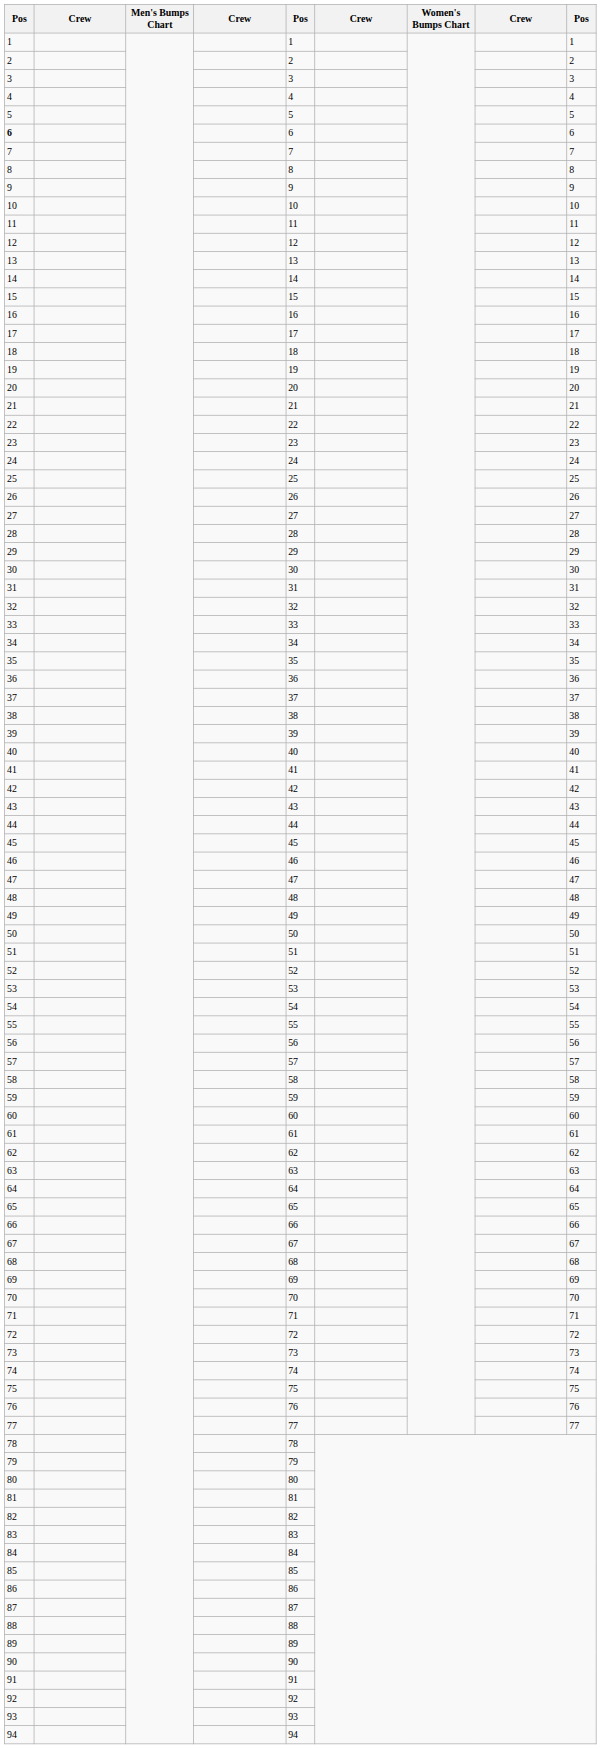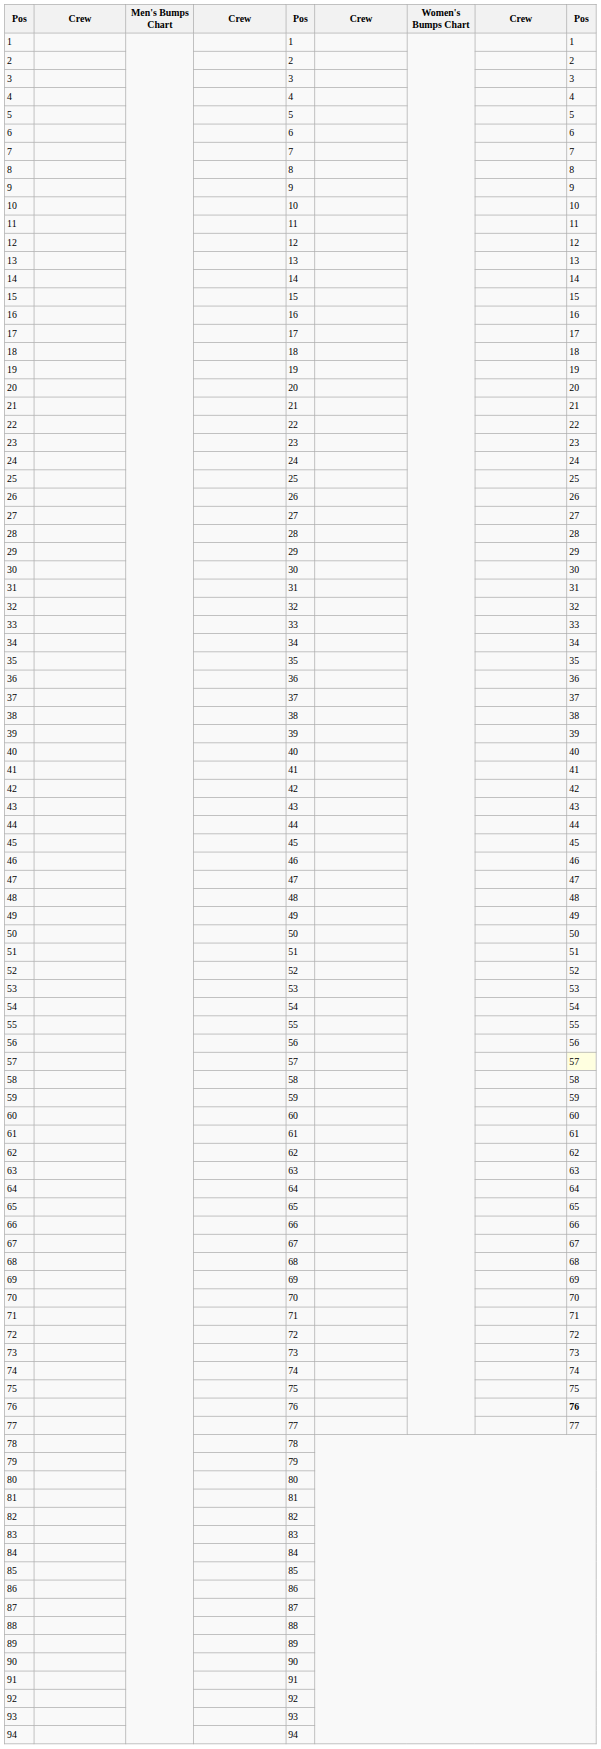(10, 133) bold -> (10, 133) normal
(574, 1061) no background -> (574, 1061) lightyellow background
(574, 1407) normal -> (574, 1407) bold
